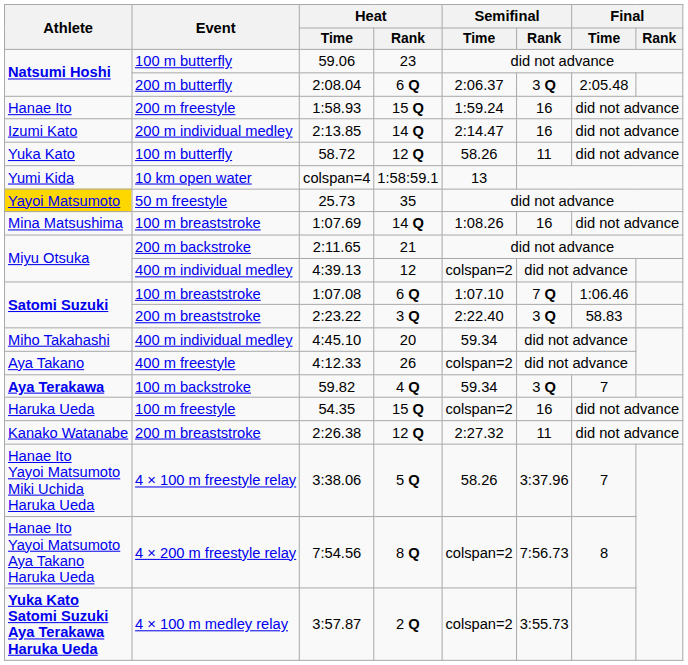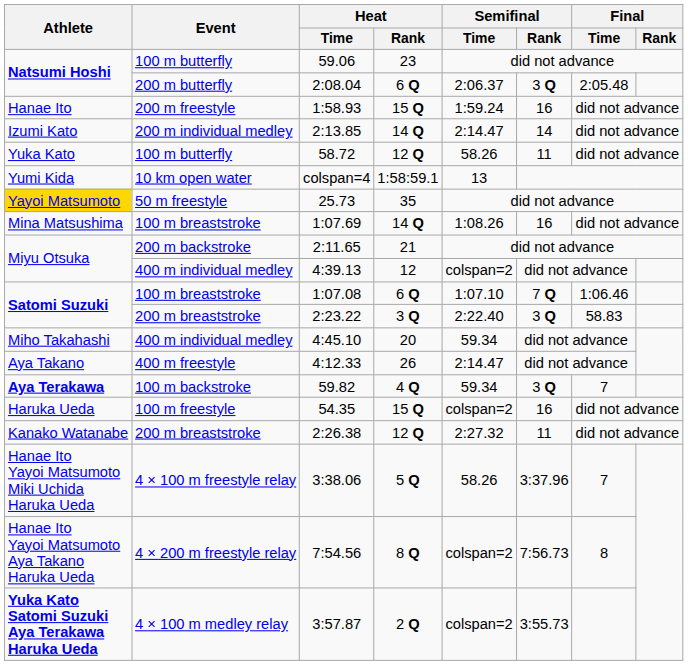(544, 131) 16 -> (544, 131) 14
(479, 363) colspan=2 -> (479, 363) 2:14.47
